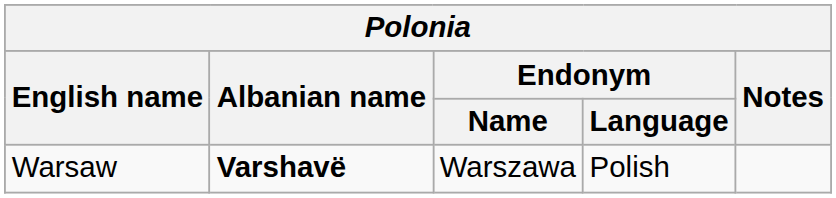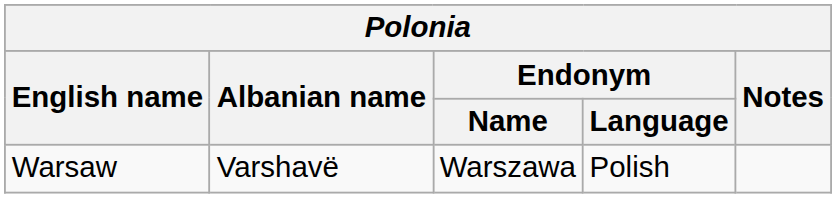(281, 167) bold -> (278, 167) normal
